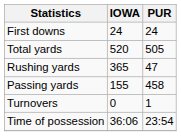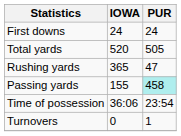(155, 85) no background -> (155, 85) paleturquoise background
rows swapped: (32, 103) <-> (56, 121)
